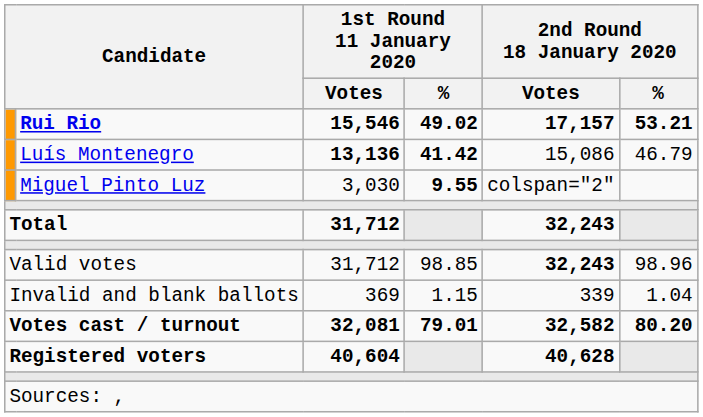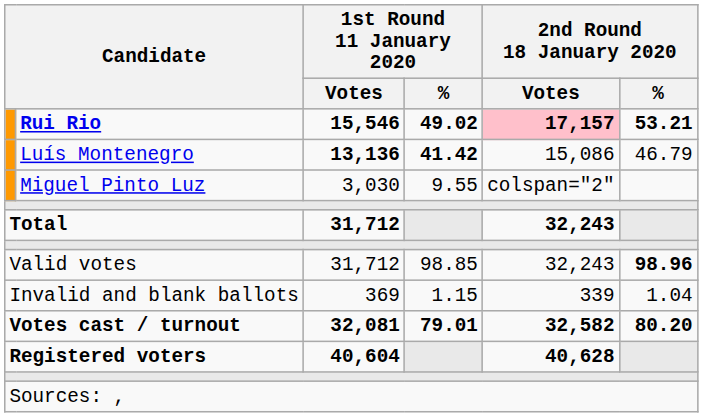(580, 124) no background -> (580, 124) pink background
(455, 185) bold -> (455, 185) normal
(580, 265) bold -> (580, 265) normal
(664, 265) normal -> (664, 265) bold
